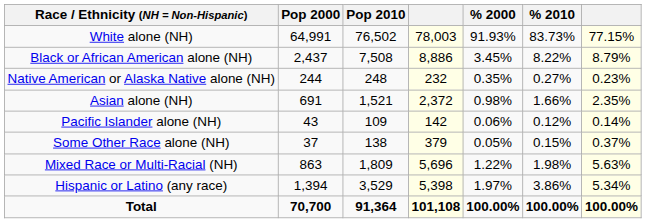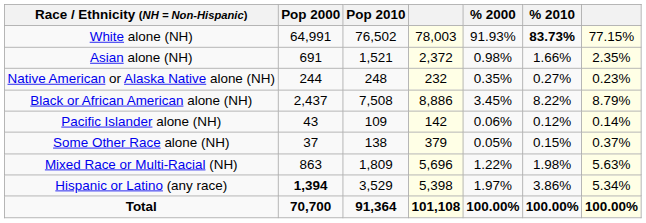(552, 36) normal -> (552, 36) bold
rows swapped: (141, 57) <-> (141, 100)
(311, 185) normal -> (311, 185) bold
